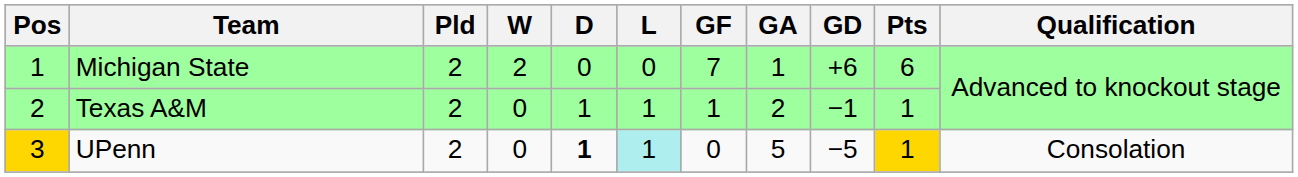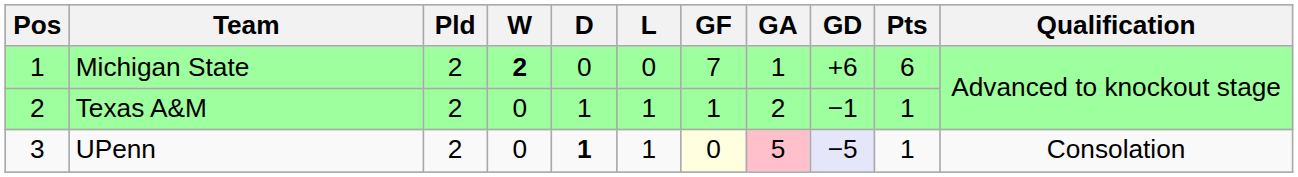(520, 66) normal -> (520, 66) bold
(37, 150) gold background -> (37, 150) no background
(649, 150) paleturquoise background -> (649, 150) no background
(713, 150) no background -> (713, 150) lightyellow background
(778, 150) no background -> (778, 150) pink background
(843, 150) no background -> (843, 150) lavender background
(907, 150) gold background -> (907, 150) no background
